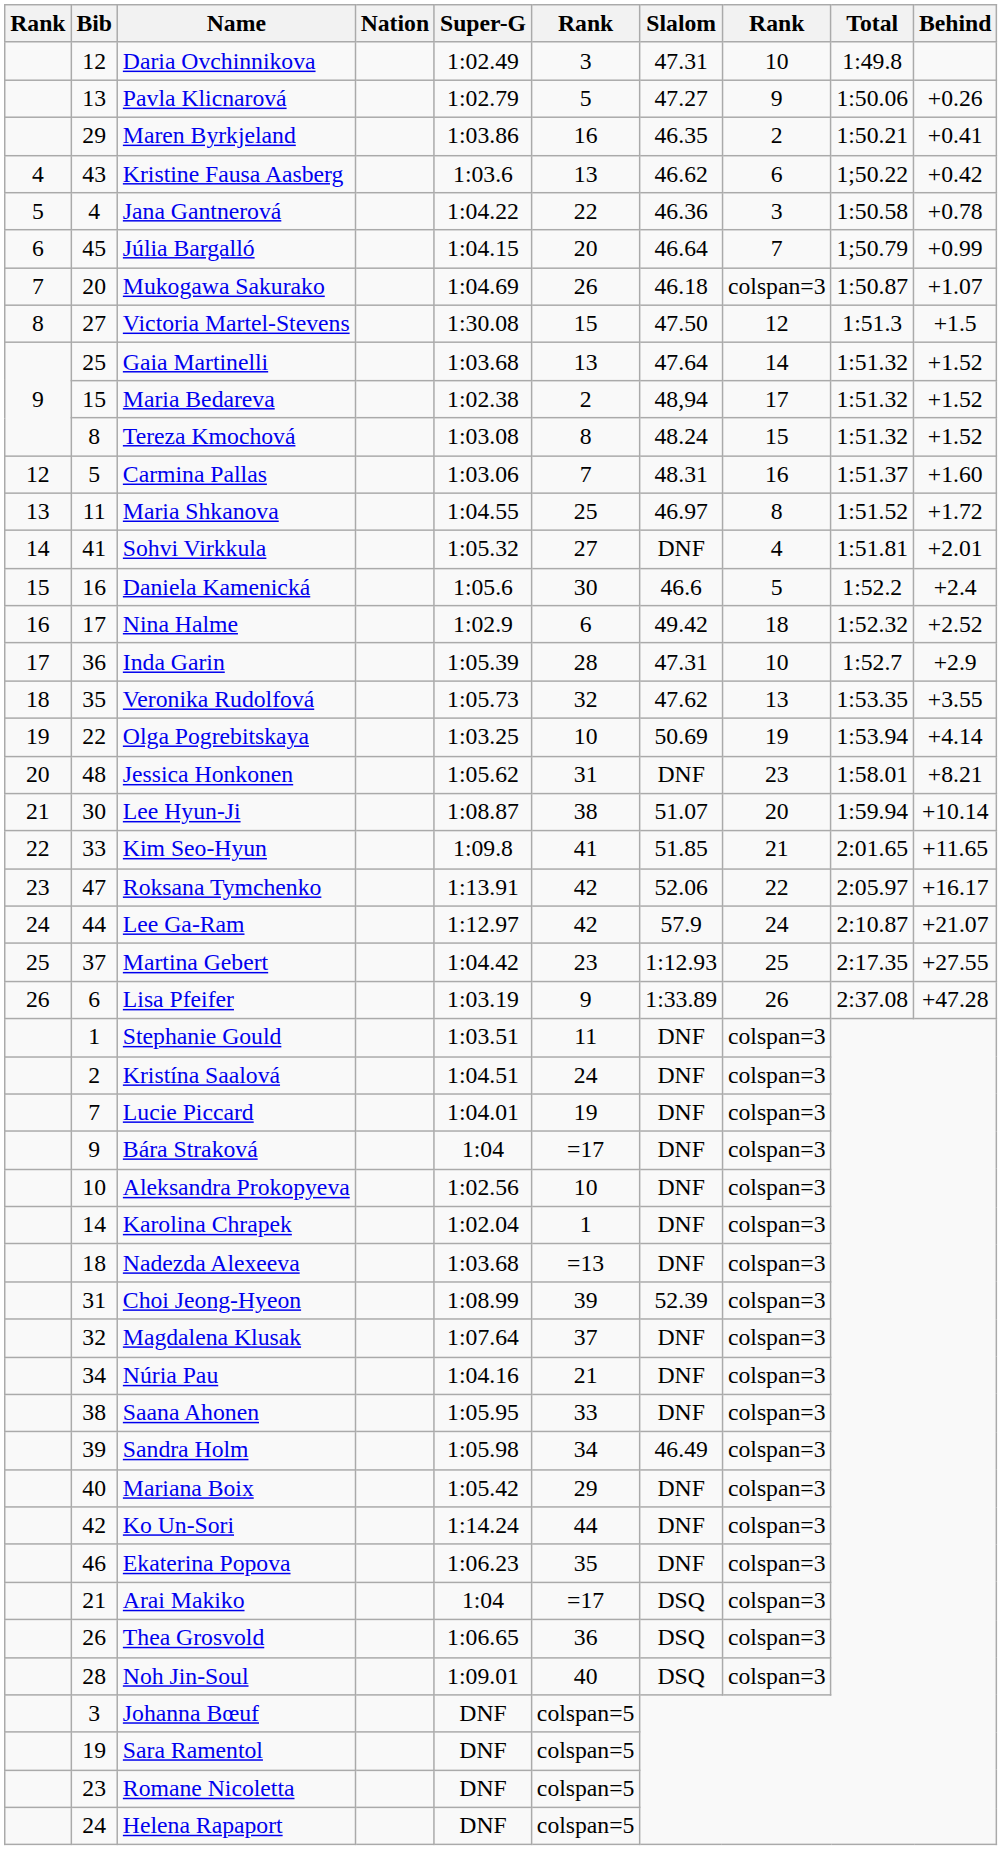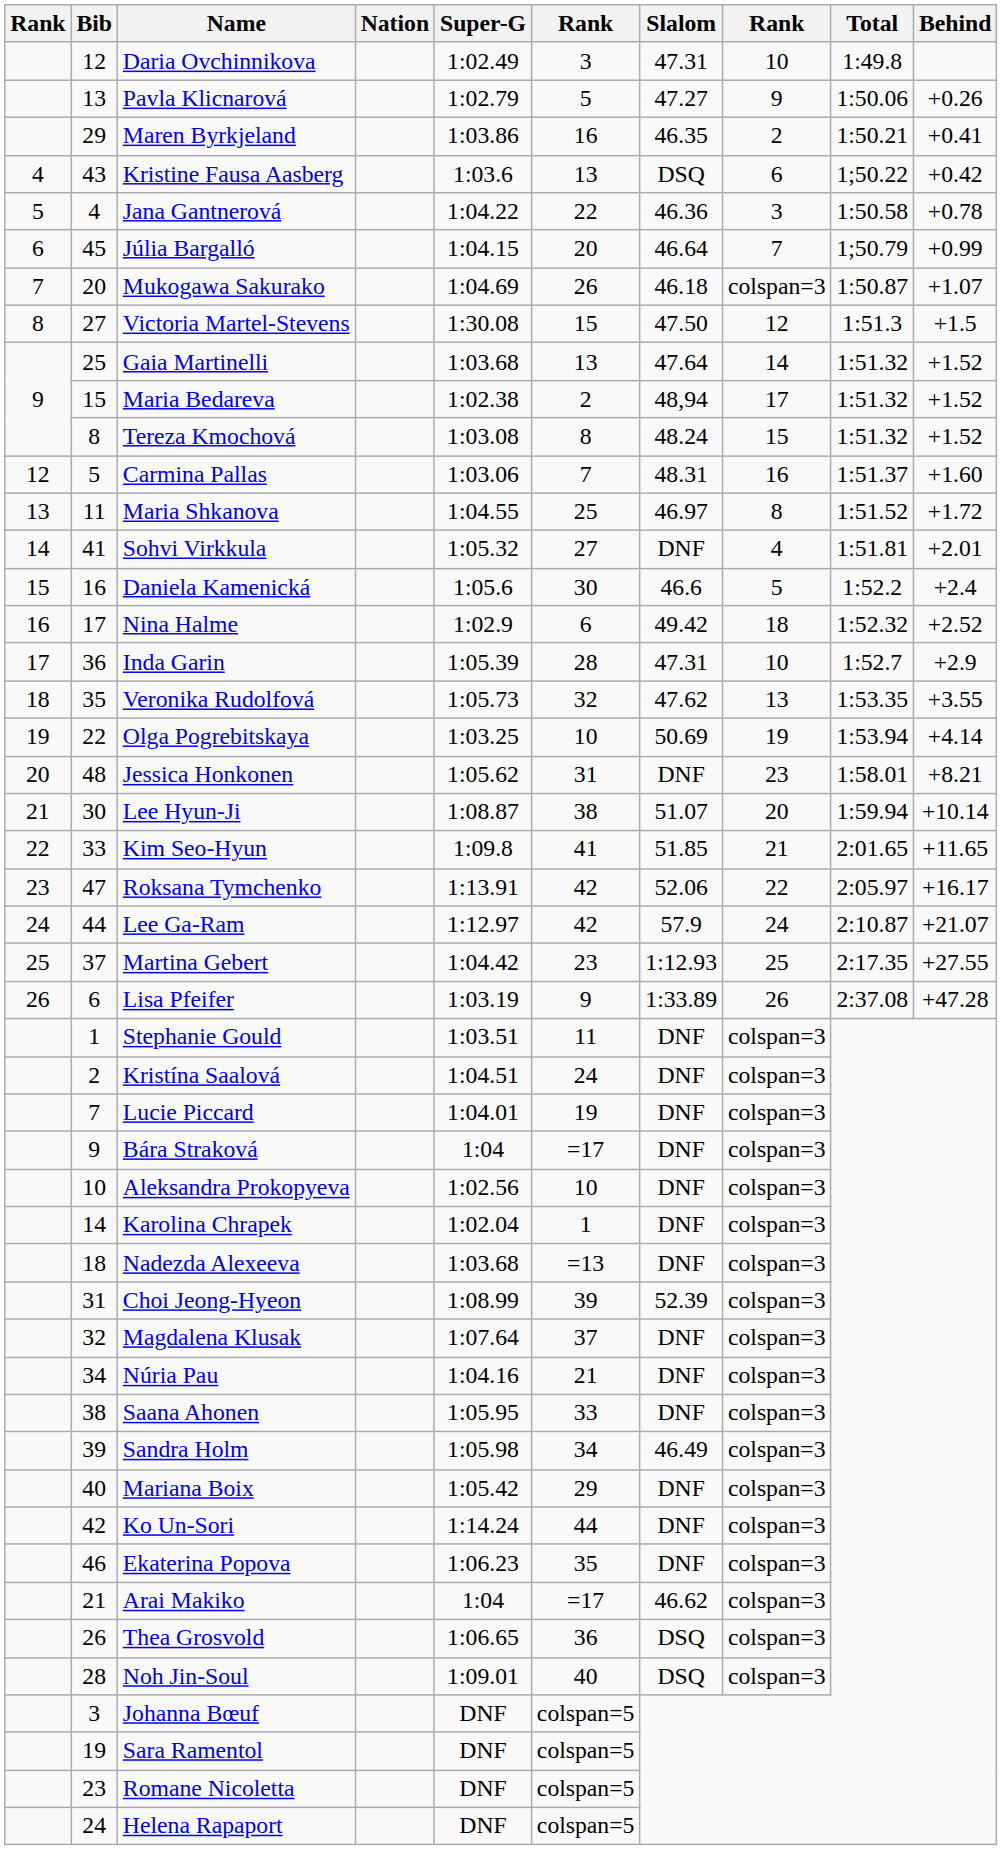(681, 173) 46.62 -> (681, 173) DSQ
(681, 1600) DSQ -> (681, 1600) 46.62
